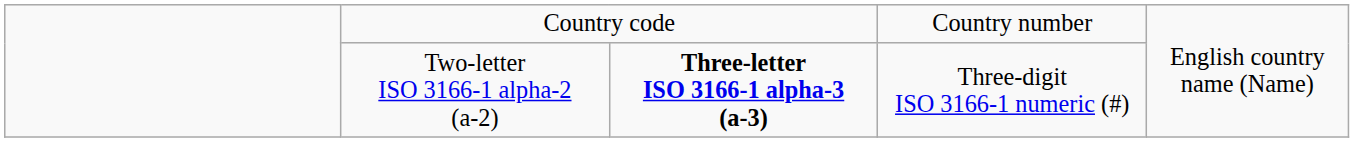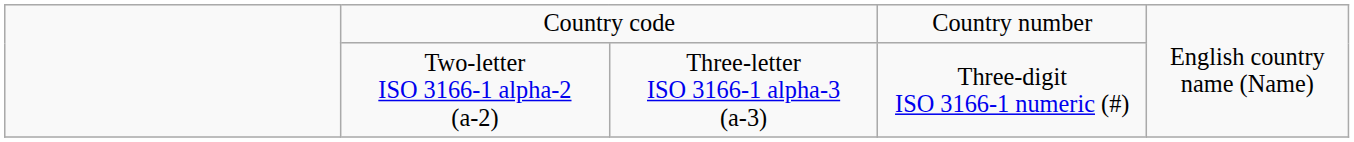(744, 89) bold -> (744, 89) normal
